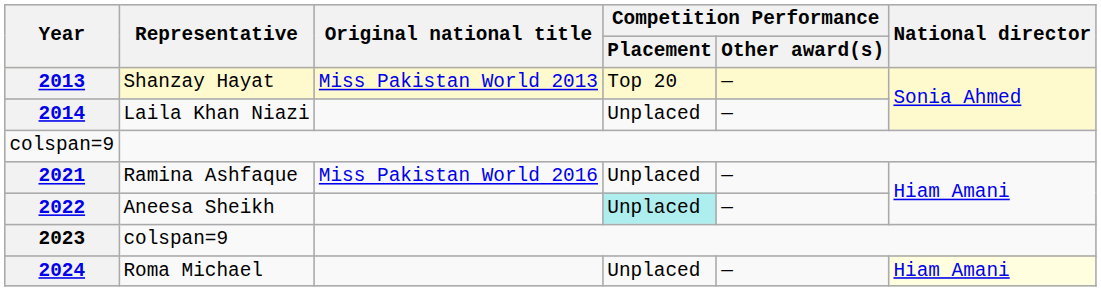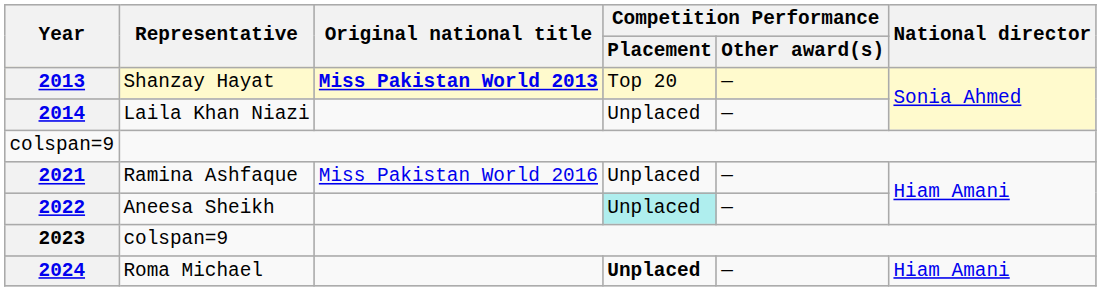(458, 83) normal -> (458, 83) bold
(654, 271) normal -> (654, 271) bold
(952, 271) lightyellow background -> (952, 271) no background
